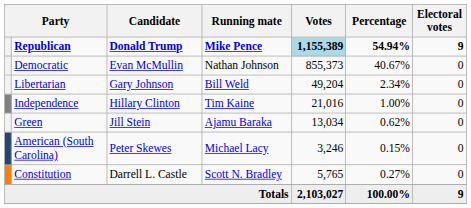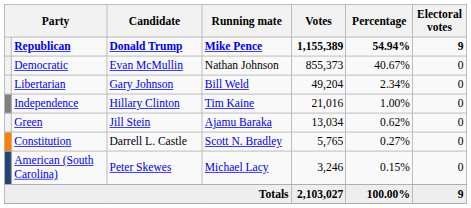(320, 46) lightblue background -> (320, 46) no background
rows swapped: (43, 174) <-> (54, 149)
